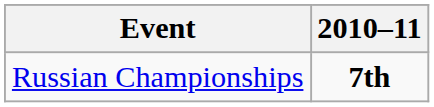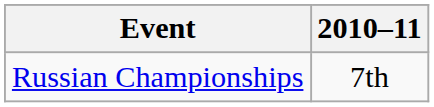(369, 76) bold -> (369, 76) normal
